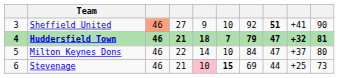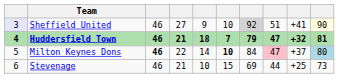(16, 25) no background -> (16, 25) lavender background
(157, 25) lightsalmon background -> (157, 25) no background
(251, 25) no background -> (251, 25) lightgrey background
(275, 25) bold -> (275, 25) normal
(322, 25) no background -> (322, 25) lightyellow background
(157, 53) normal -> (157, 53) bold
(228, 53) normal -> (228, 53) bold
(275, 53) no background -> (275, 53) pink background
(322, 53) no background -> (322, 53) lightblue background
(204, 66) pink background -> (204, 66) no background
(228, 66) bold -> (228, 66) normal
